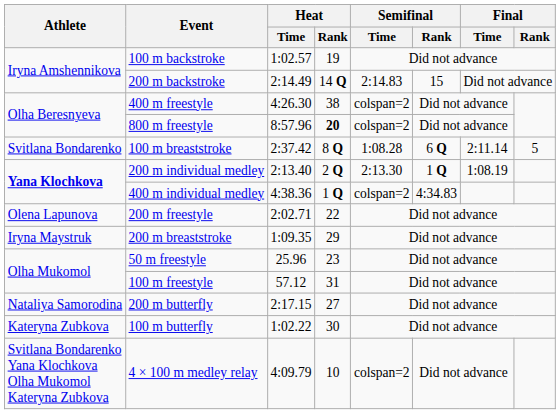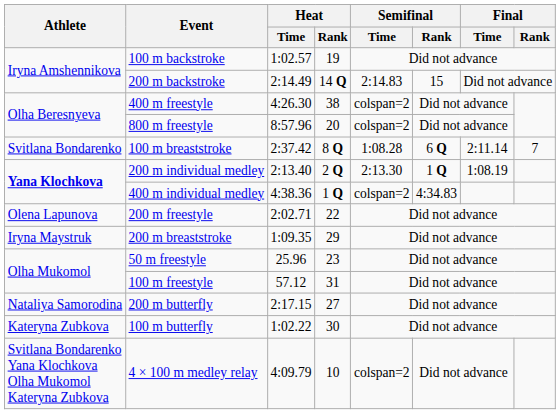(333, 126) bold -> (333, 126) normal
(535, 148) 5 -> (535, 148) 7
